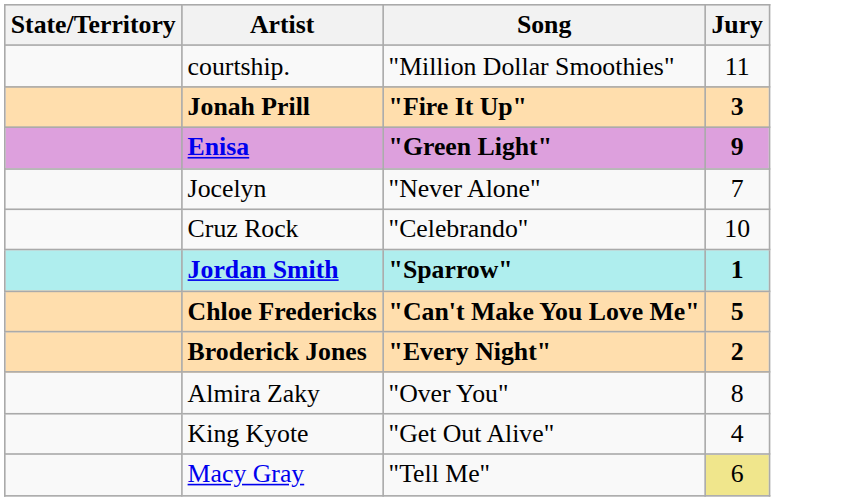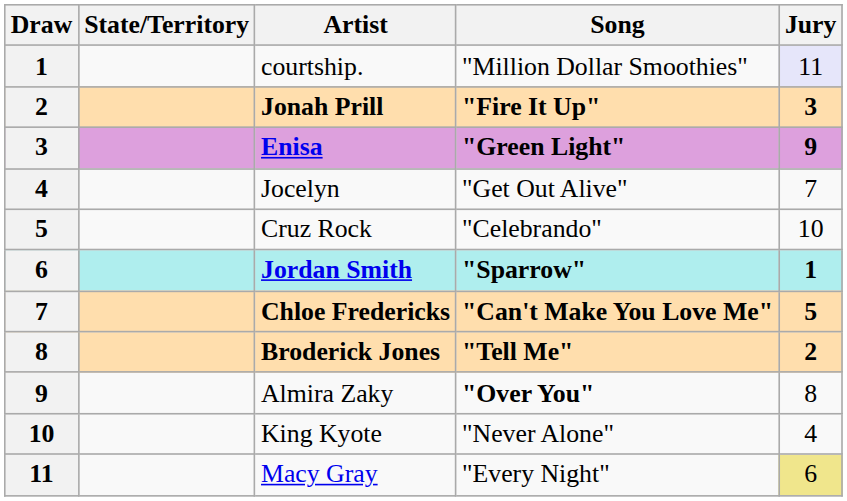+ column: (42, 24)
(737, 65) no background -> (811, 65) lavender background
(465, 188) "Never Alone" -> (545, 188) "Get Out Alive"
(470, 351) "Every Night" -> (518, 351) "Tell Me"
(449, 392) normal -> (528, 392) bold
(471, 433) "Get Out Alive" -> (538, 433) "Never Alone"
(439, 474) "Tell Me" -> (536, 474) "Every Night"
